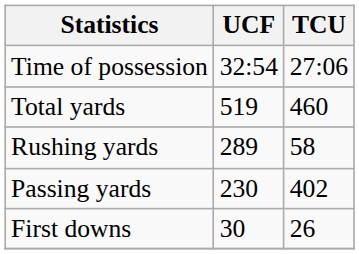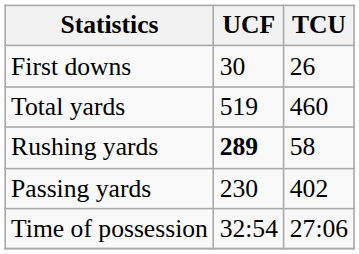rows swapped: (71, 228) <-> (109, 66)
(239, 147) normal -> (239, 147) bold
